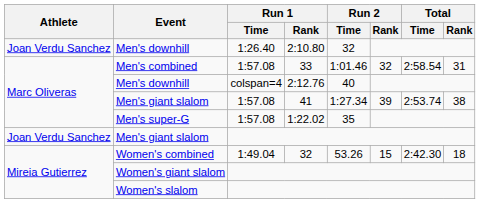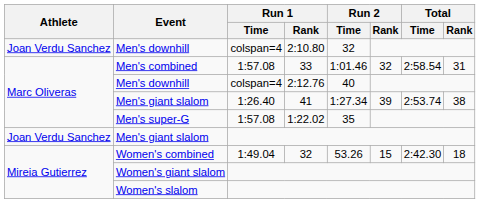(256, 48) 1:26.40 -> (256, 48) colspan=4
(256, 101) 1:57.08 -> (256, 101) 1:26.40
